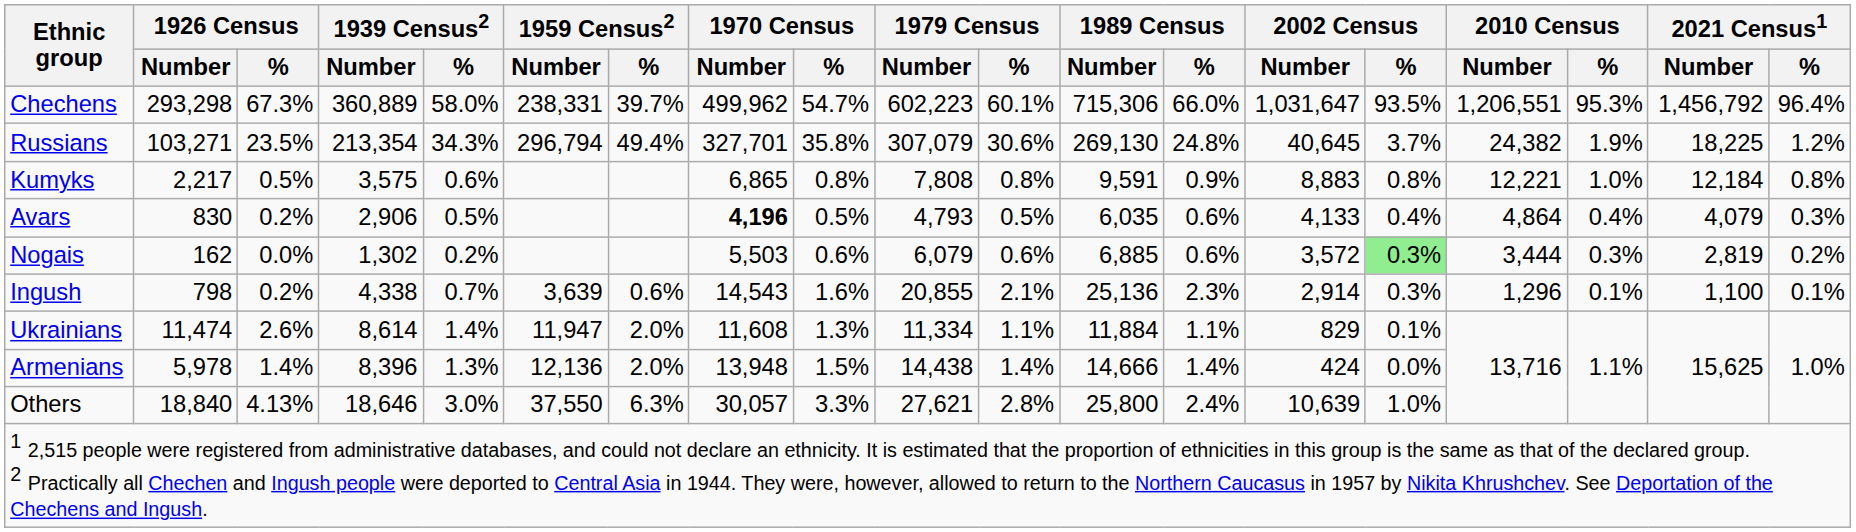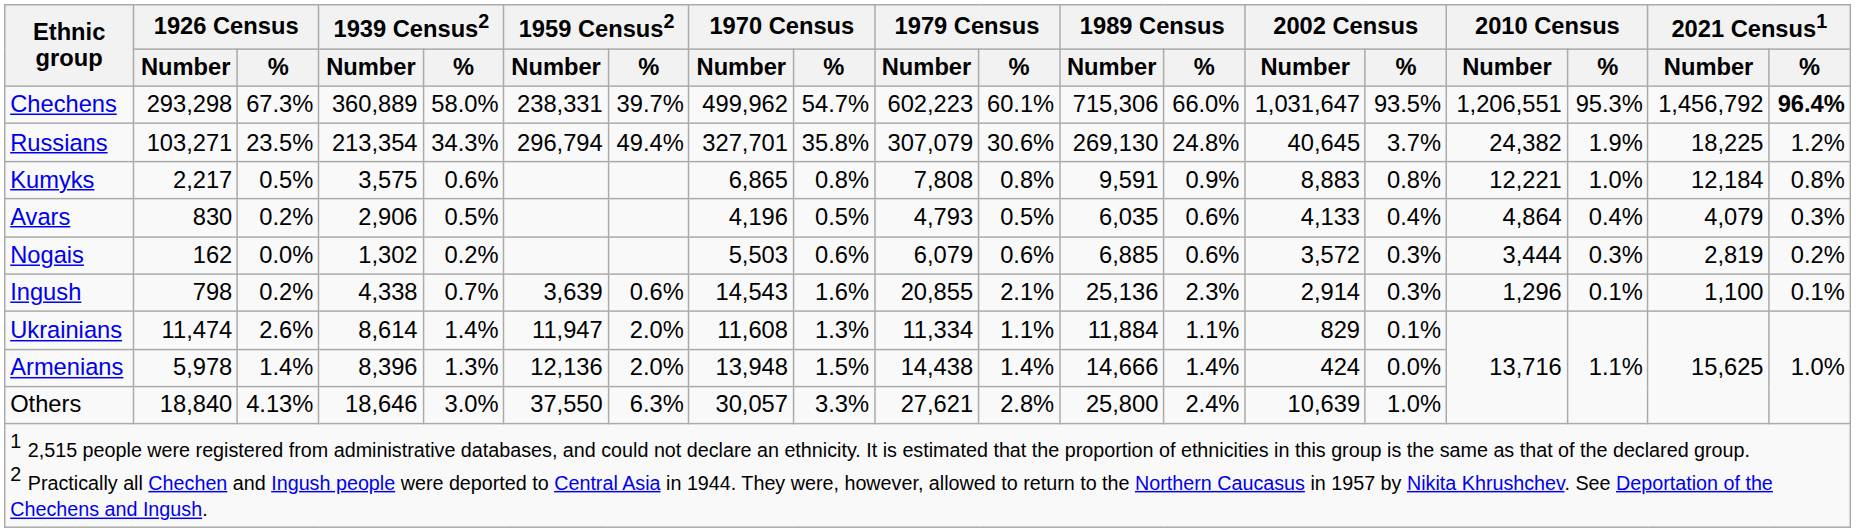(1811, 104) normal -> (1811, 104) bold
(758, 217) bold -> (758, 217) normal
(1414, 255) lightgreen background -> (1414, 255) no background
